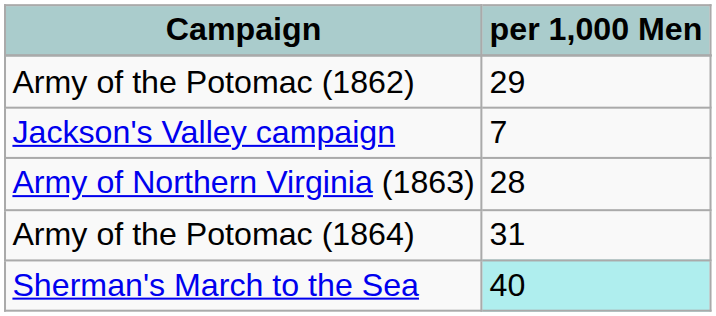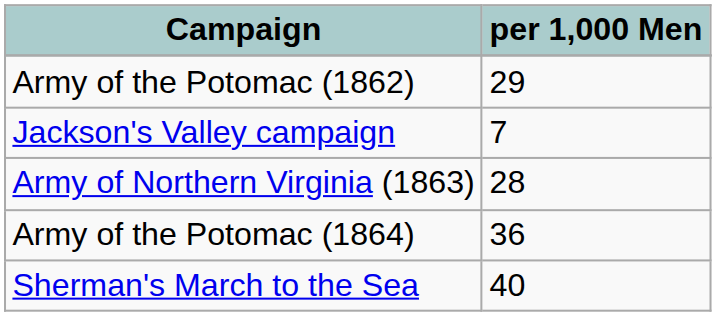(507, 234) 31 -> (507, 234) 36
(507, 285) paleturquoise background -> (507, 285) no background
